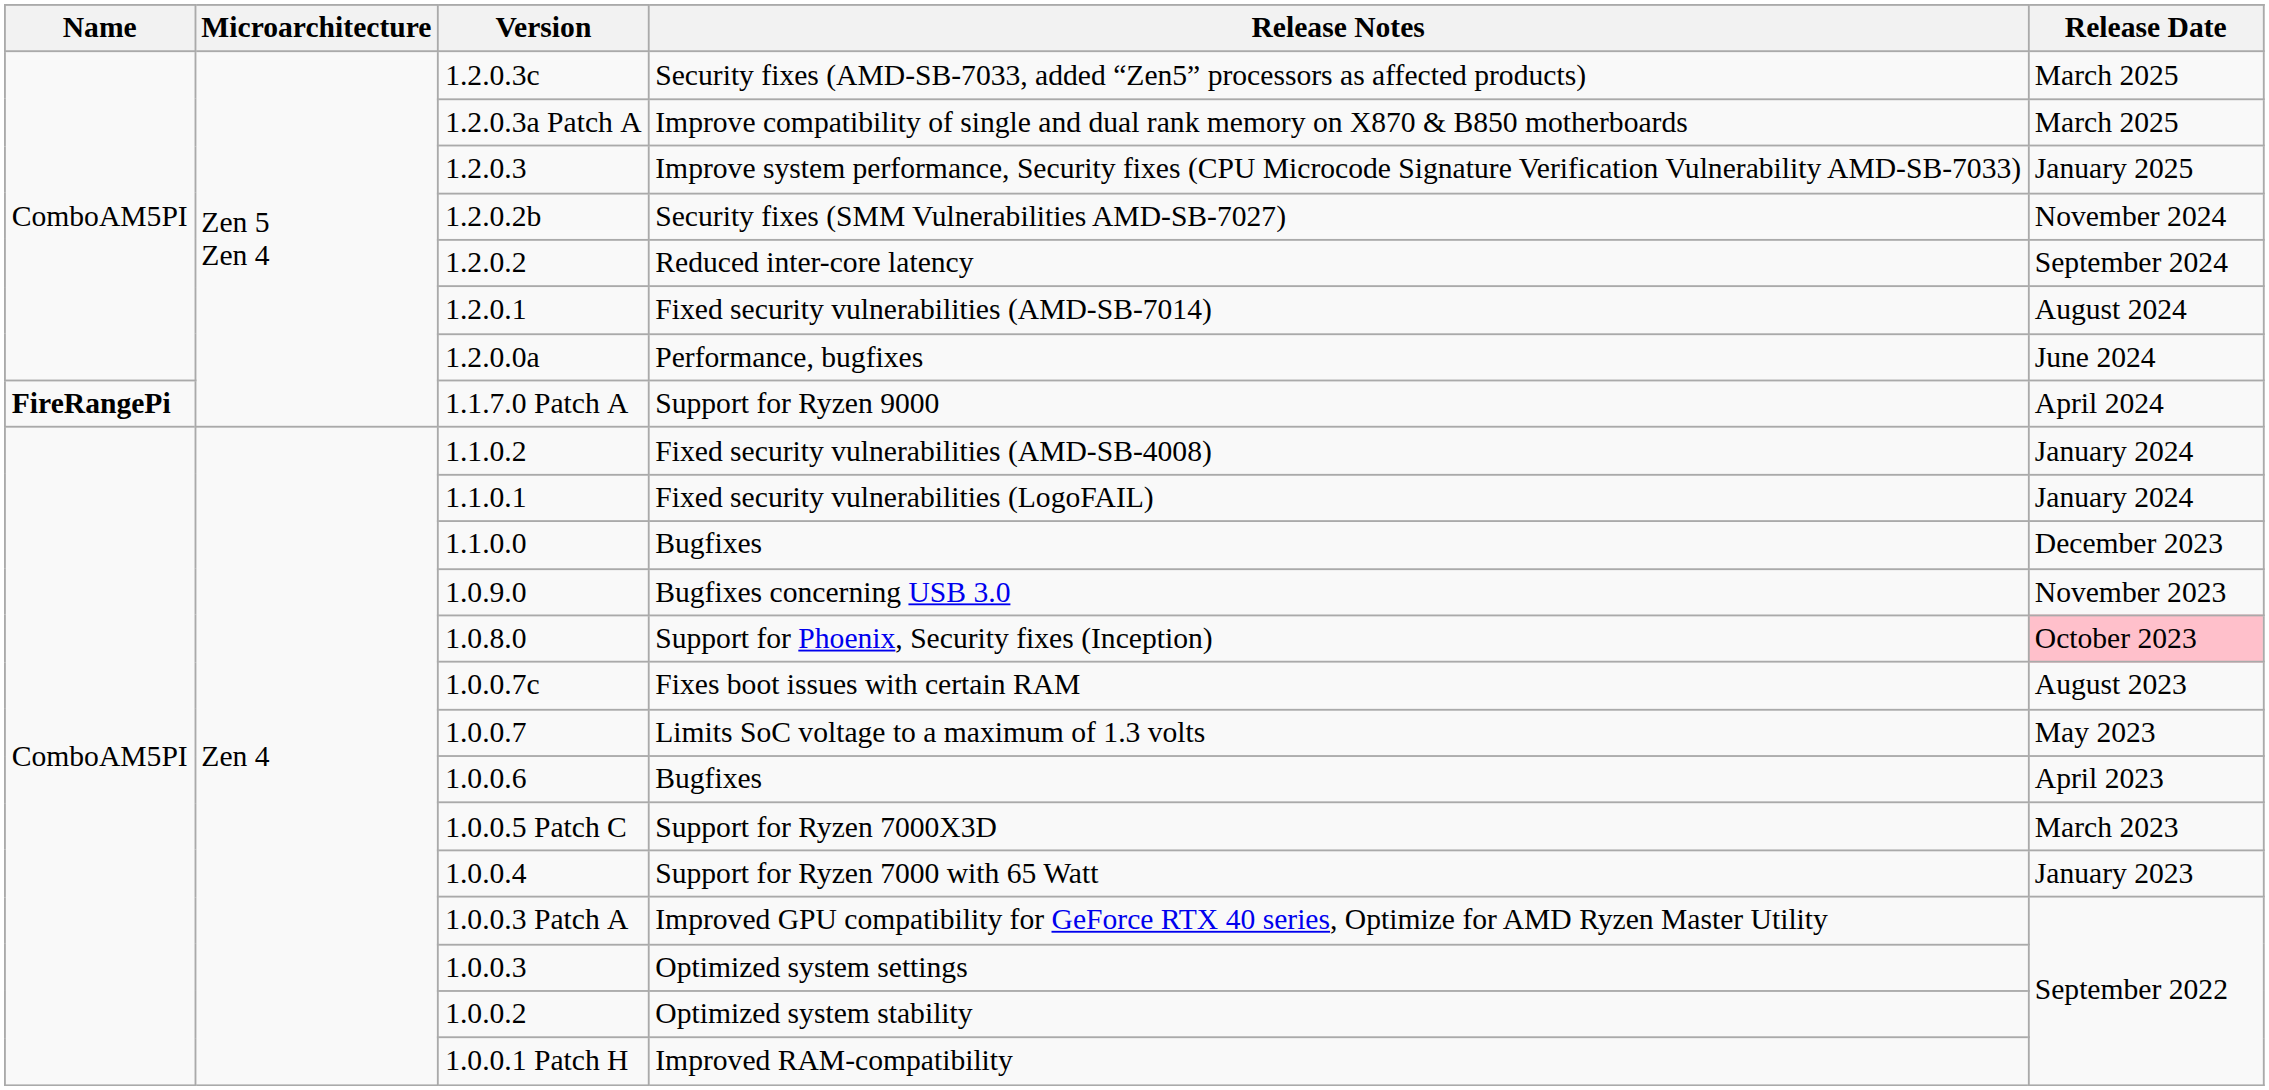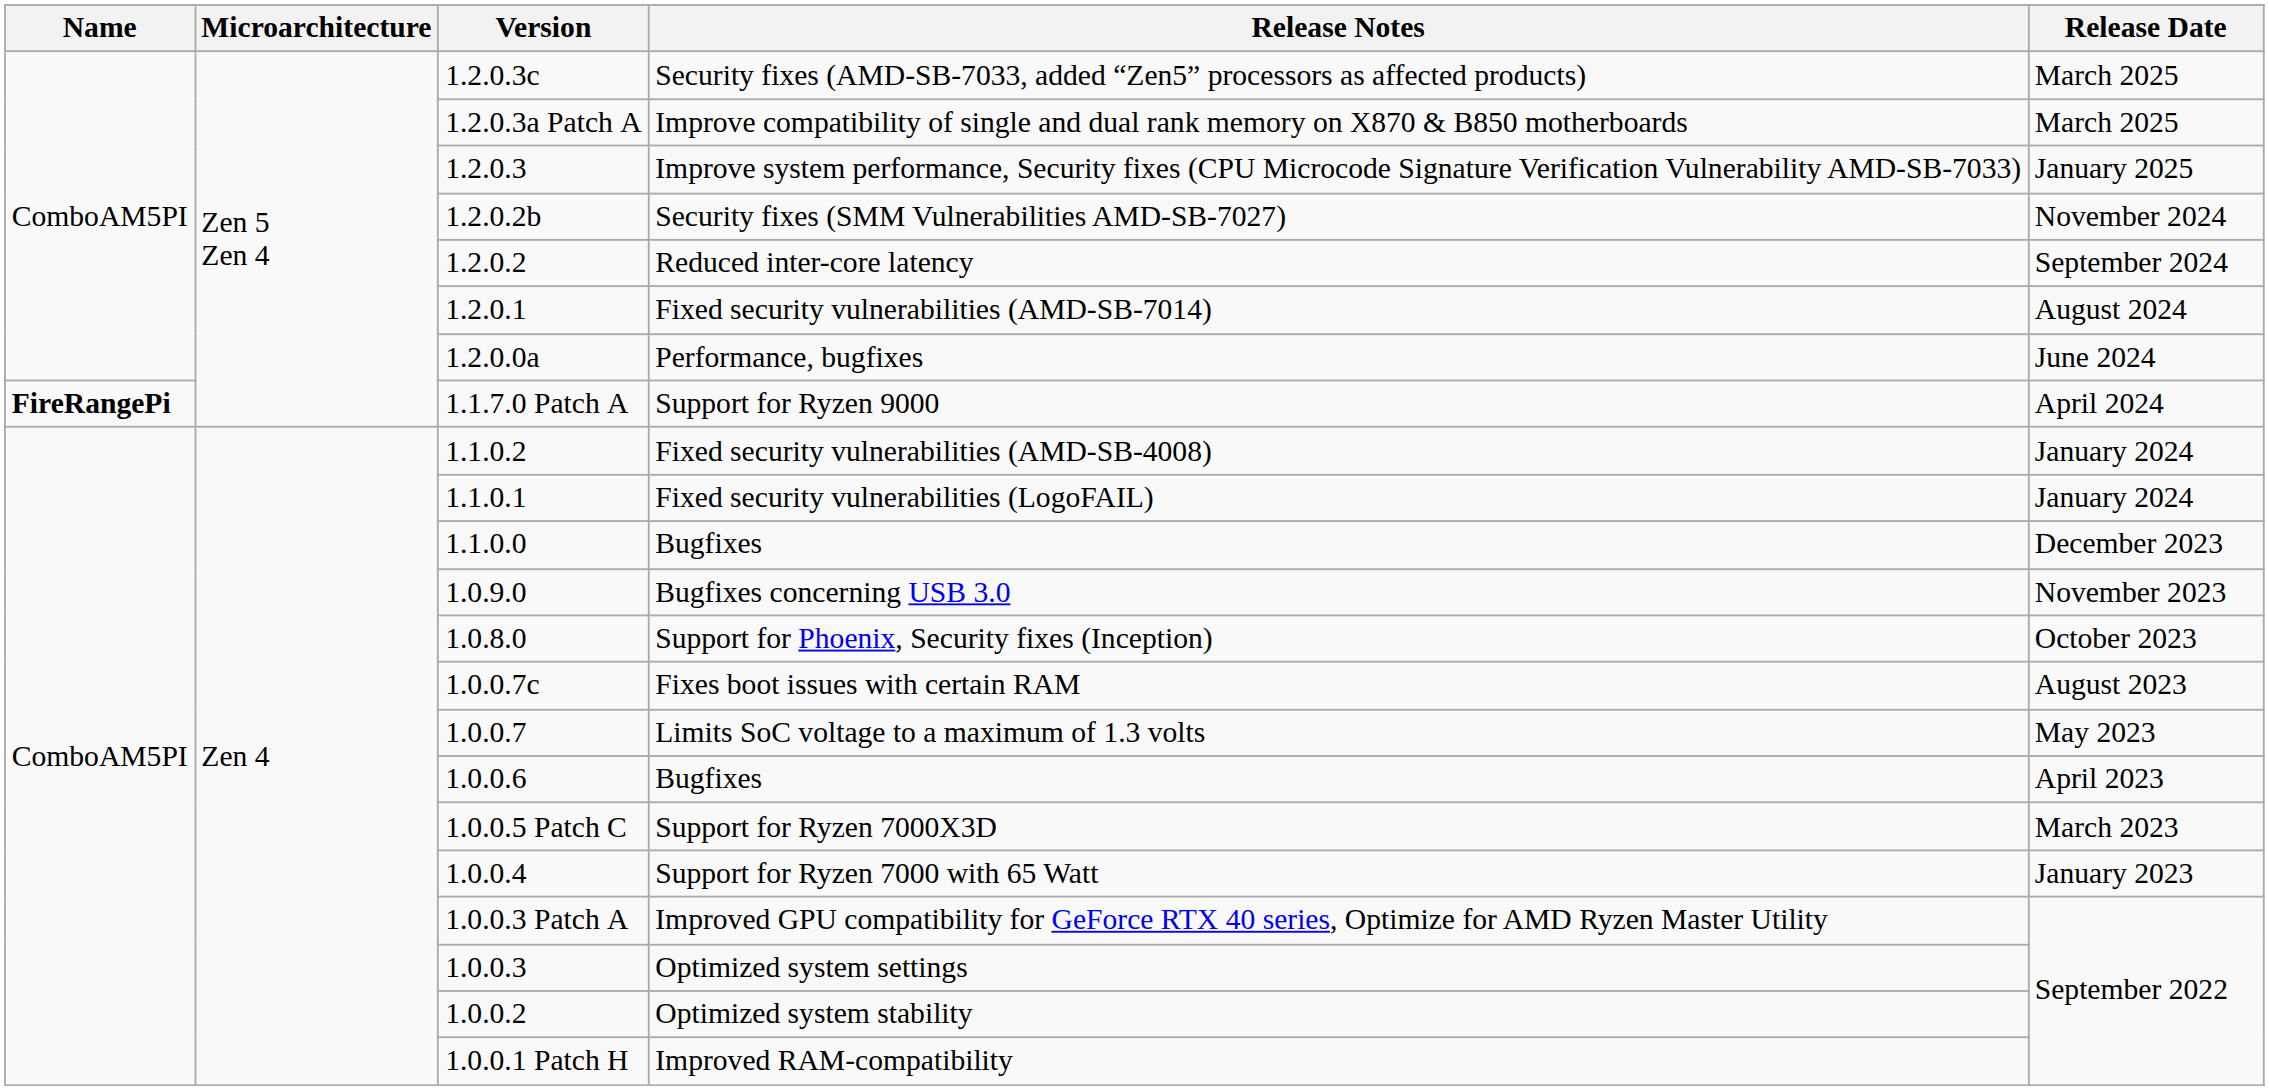(2116, 638) pink background -> (2116, 638) no background
